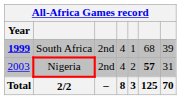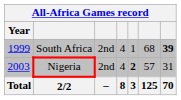(19, 48) bold -> (19, 48) normal
(168, 48) normal -> (168, 48) bold
(133, 67) normal -> (133, 67) bold
(149, 67) bold -> (149, 67) normal
